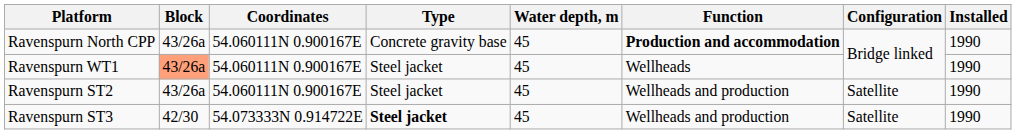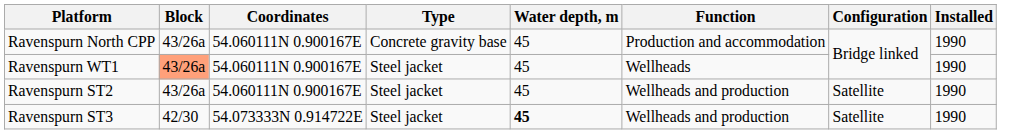(733, 41) bold -> (726, 41) normal
(408, 116) bold -> (406, 116) normal
(522, 116) normal -> (522, 116) bold
